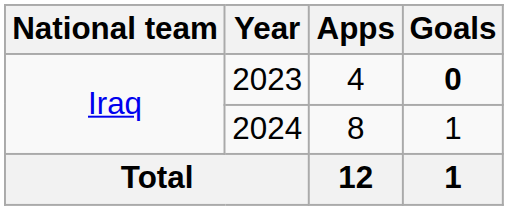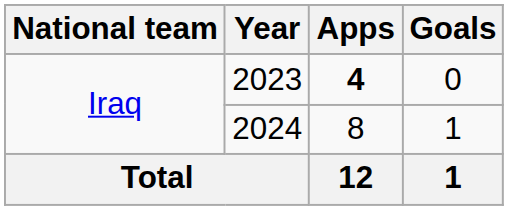(356, 79) normal -> (356, 79) bold
(453, 79) bold -> (453, 79) normal
